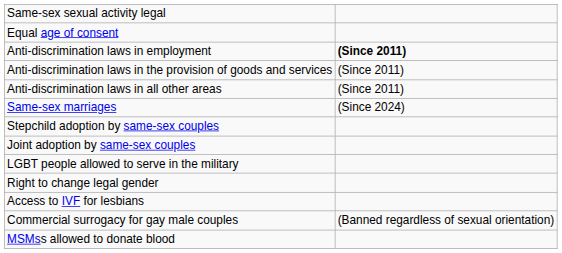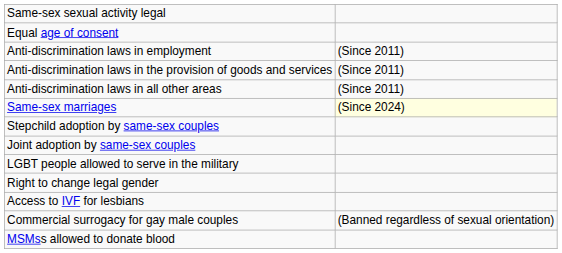(372, 51) bold -> (371, 51) normal
(371, 107) no background -> (371, 107) lightyellow background
